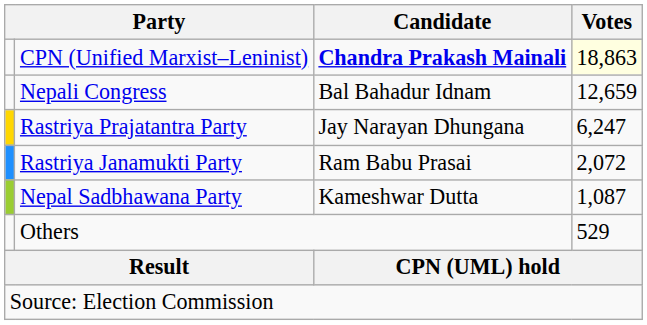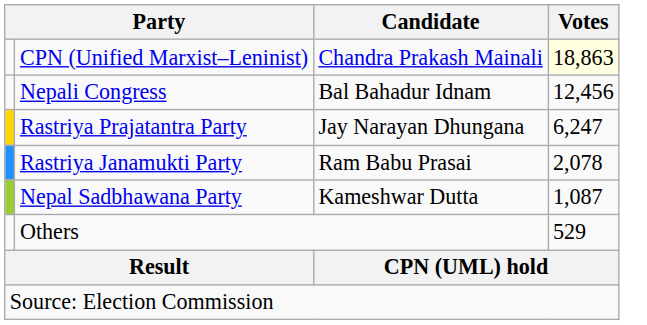(442, 57) bold -> (431, 57) normal
(607, 92) 12,659 -> (583, 92) 12,456
(601, 162) 2,072 -> (578, 162) 2,078
